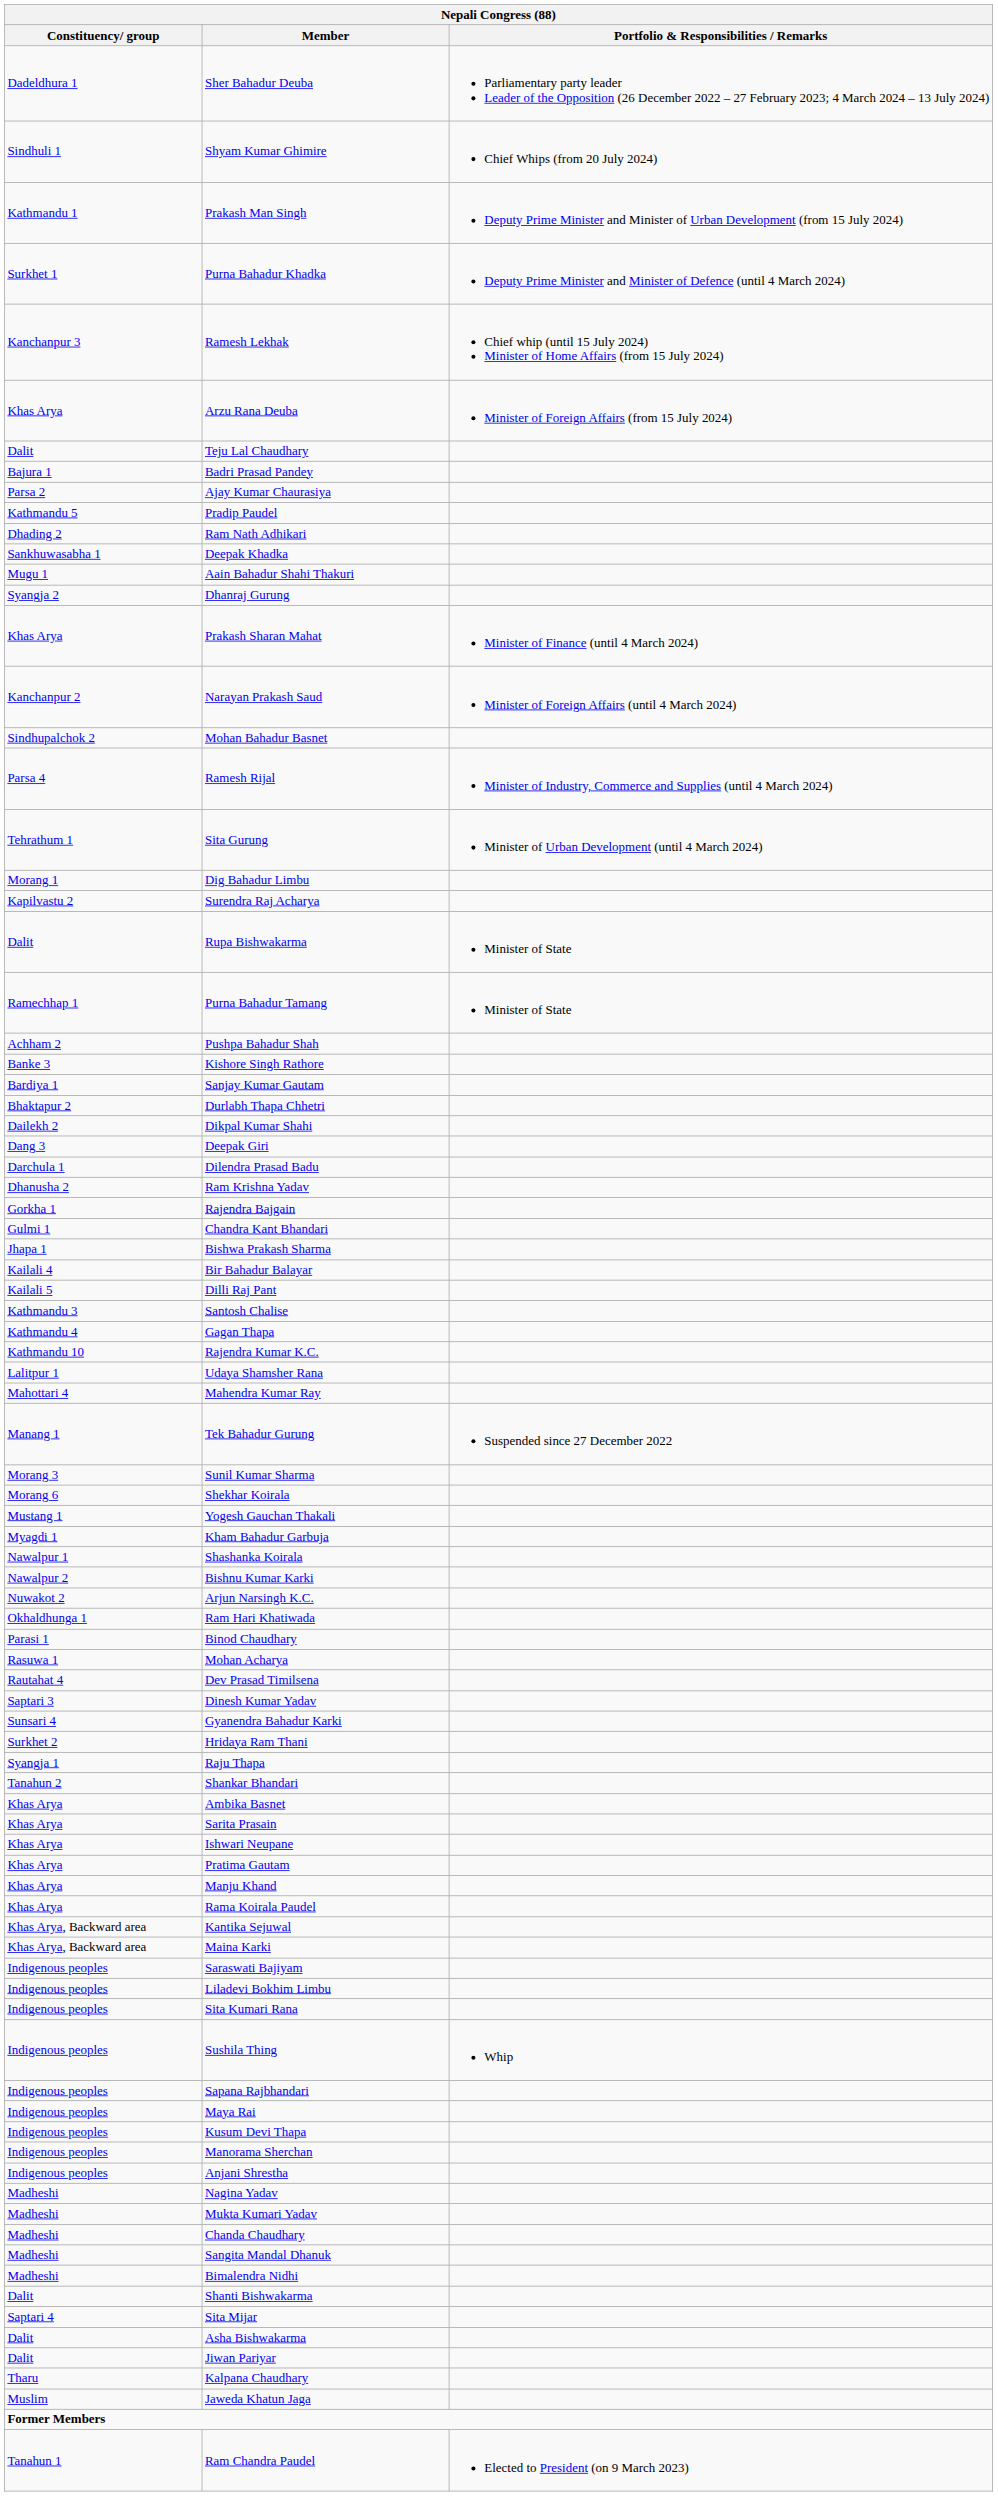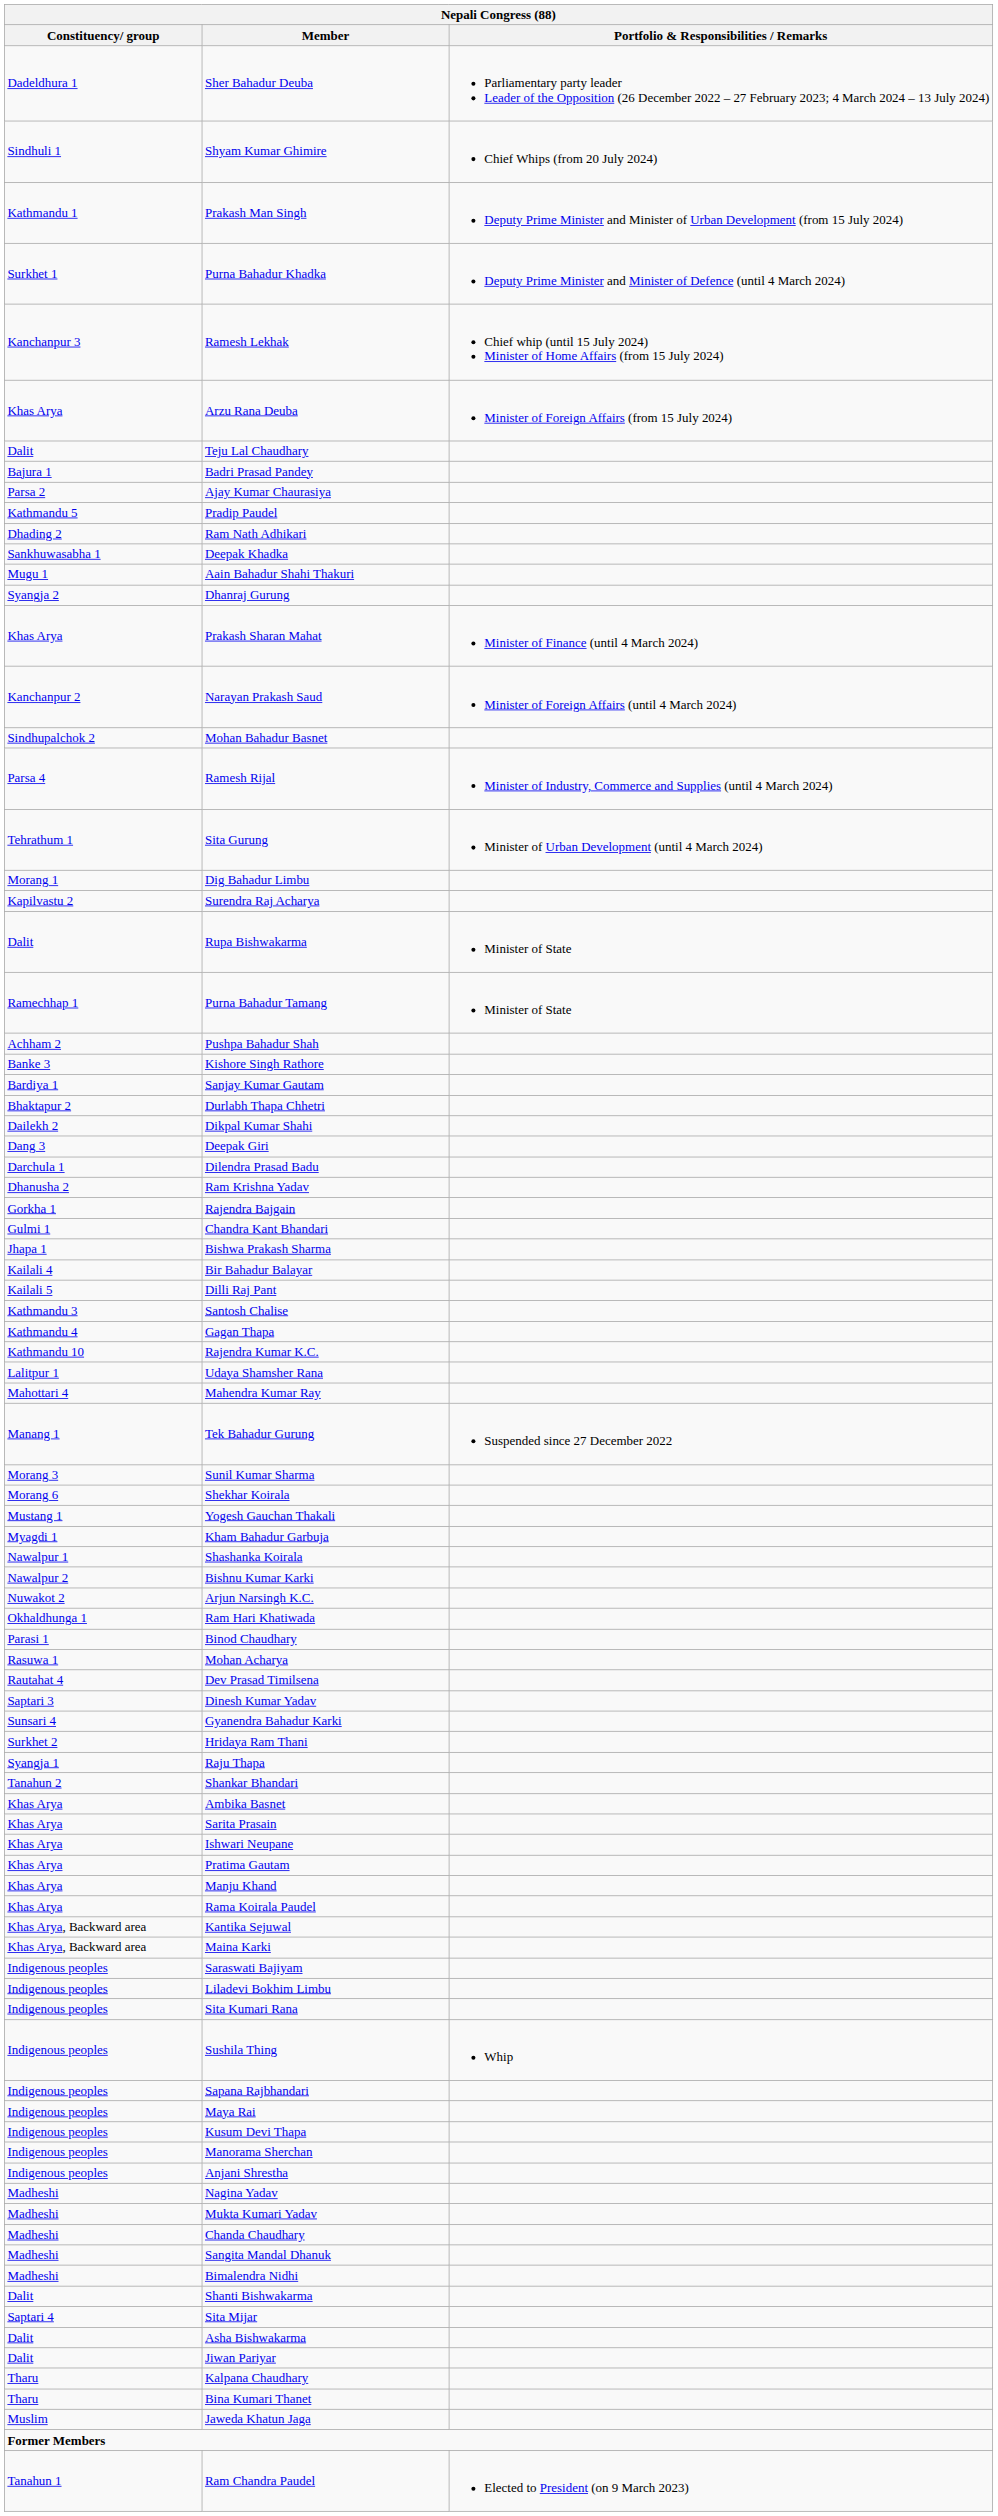+ row: (258, 2399)
